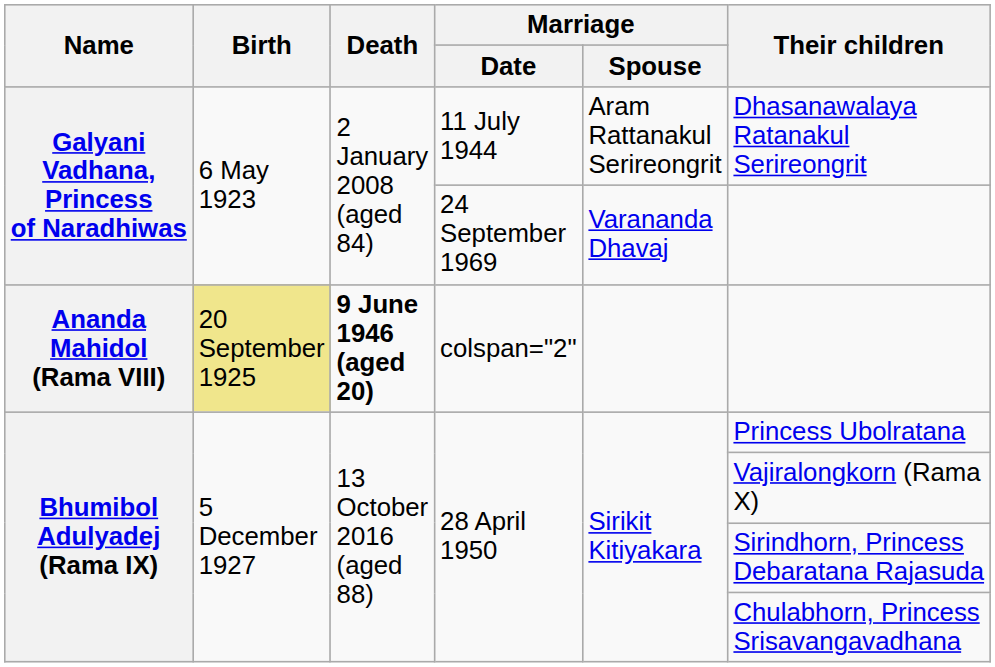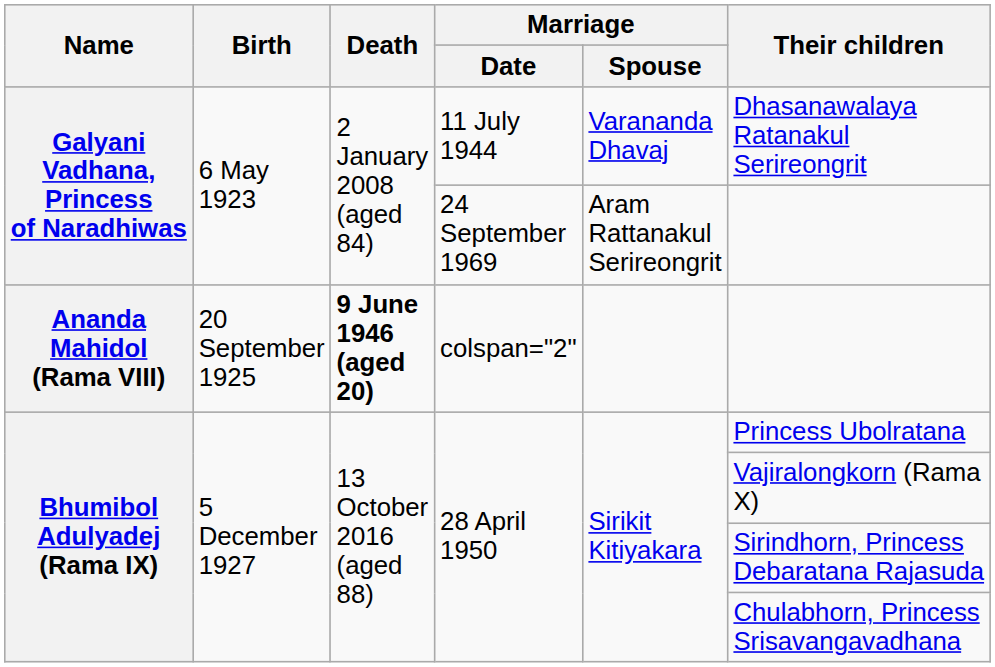(655, 135) Aram Rattanakul Serireongrit -> (650, 135) Varananda Dhavaj
(650, 234) Varananda Dhavaj -> (655, 234) Aram Rattanakul Serireongrit
(262, 347) khaki background -> (262, 347) no background
